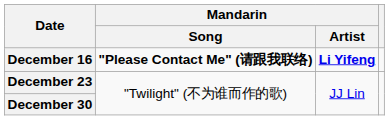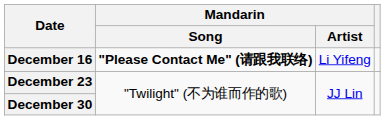(347, 59) bold -> (345, 59) normal
